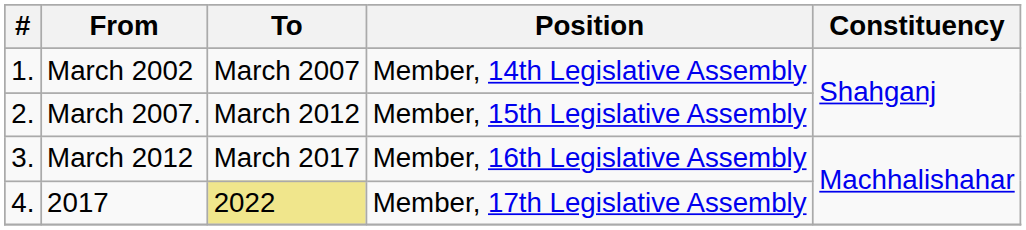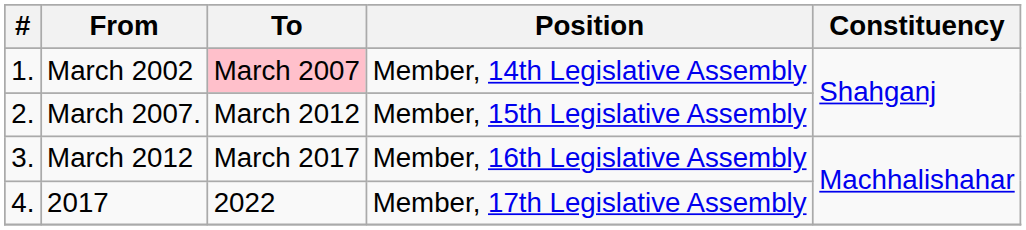(287, 70) no background -> (287, 70) pink background
(244, 202) khaki background -> (244, 202) no background
